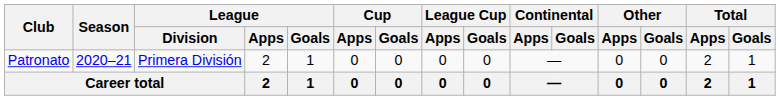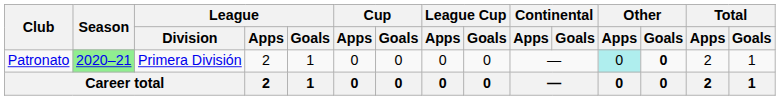(104, 60) no background -> (104, 60) lightgreen background
(619, 60) no background -> (619, 60) paleturquoise background
(663, 60) normal -> (663, 60) bold
